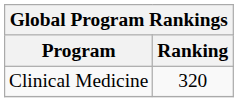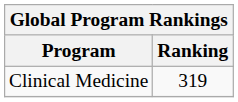(193, 81) 320 -> (193, 81) 319
